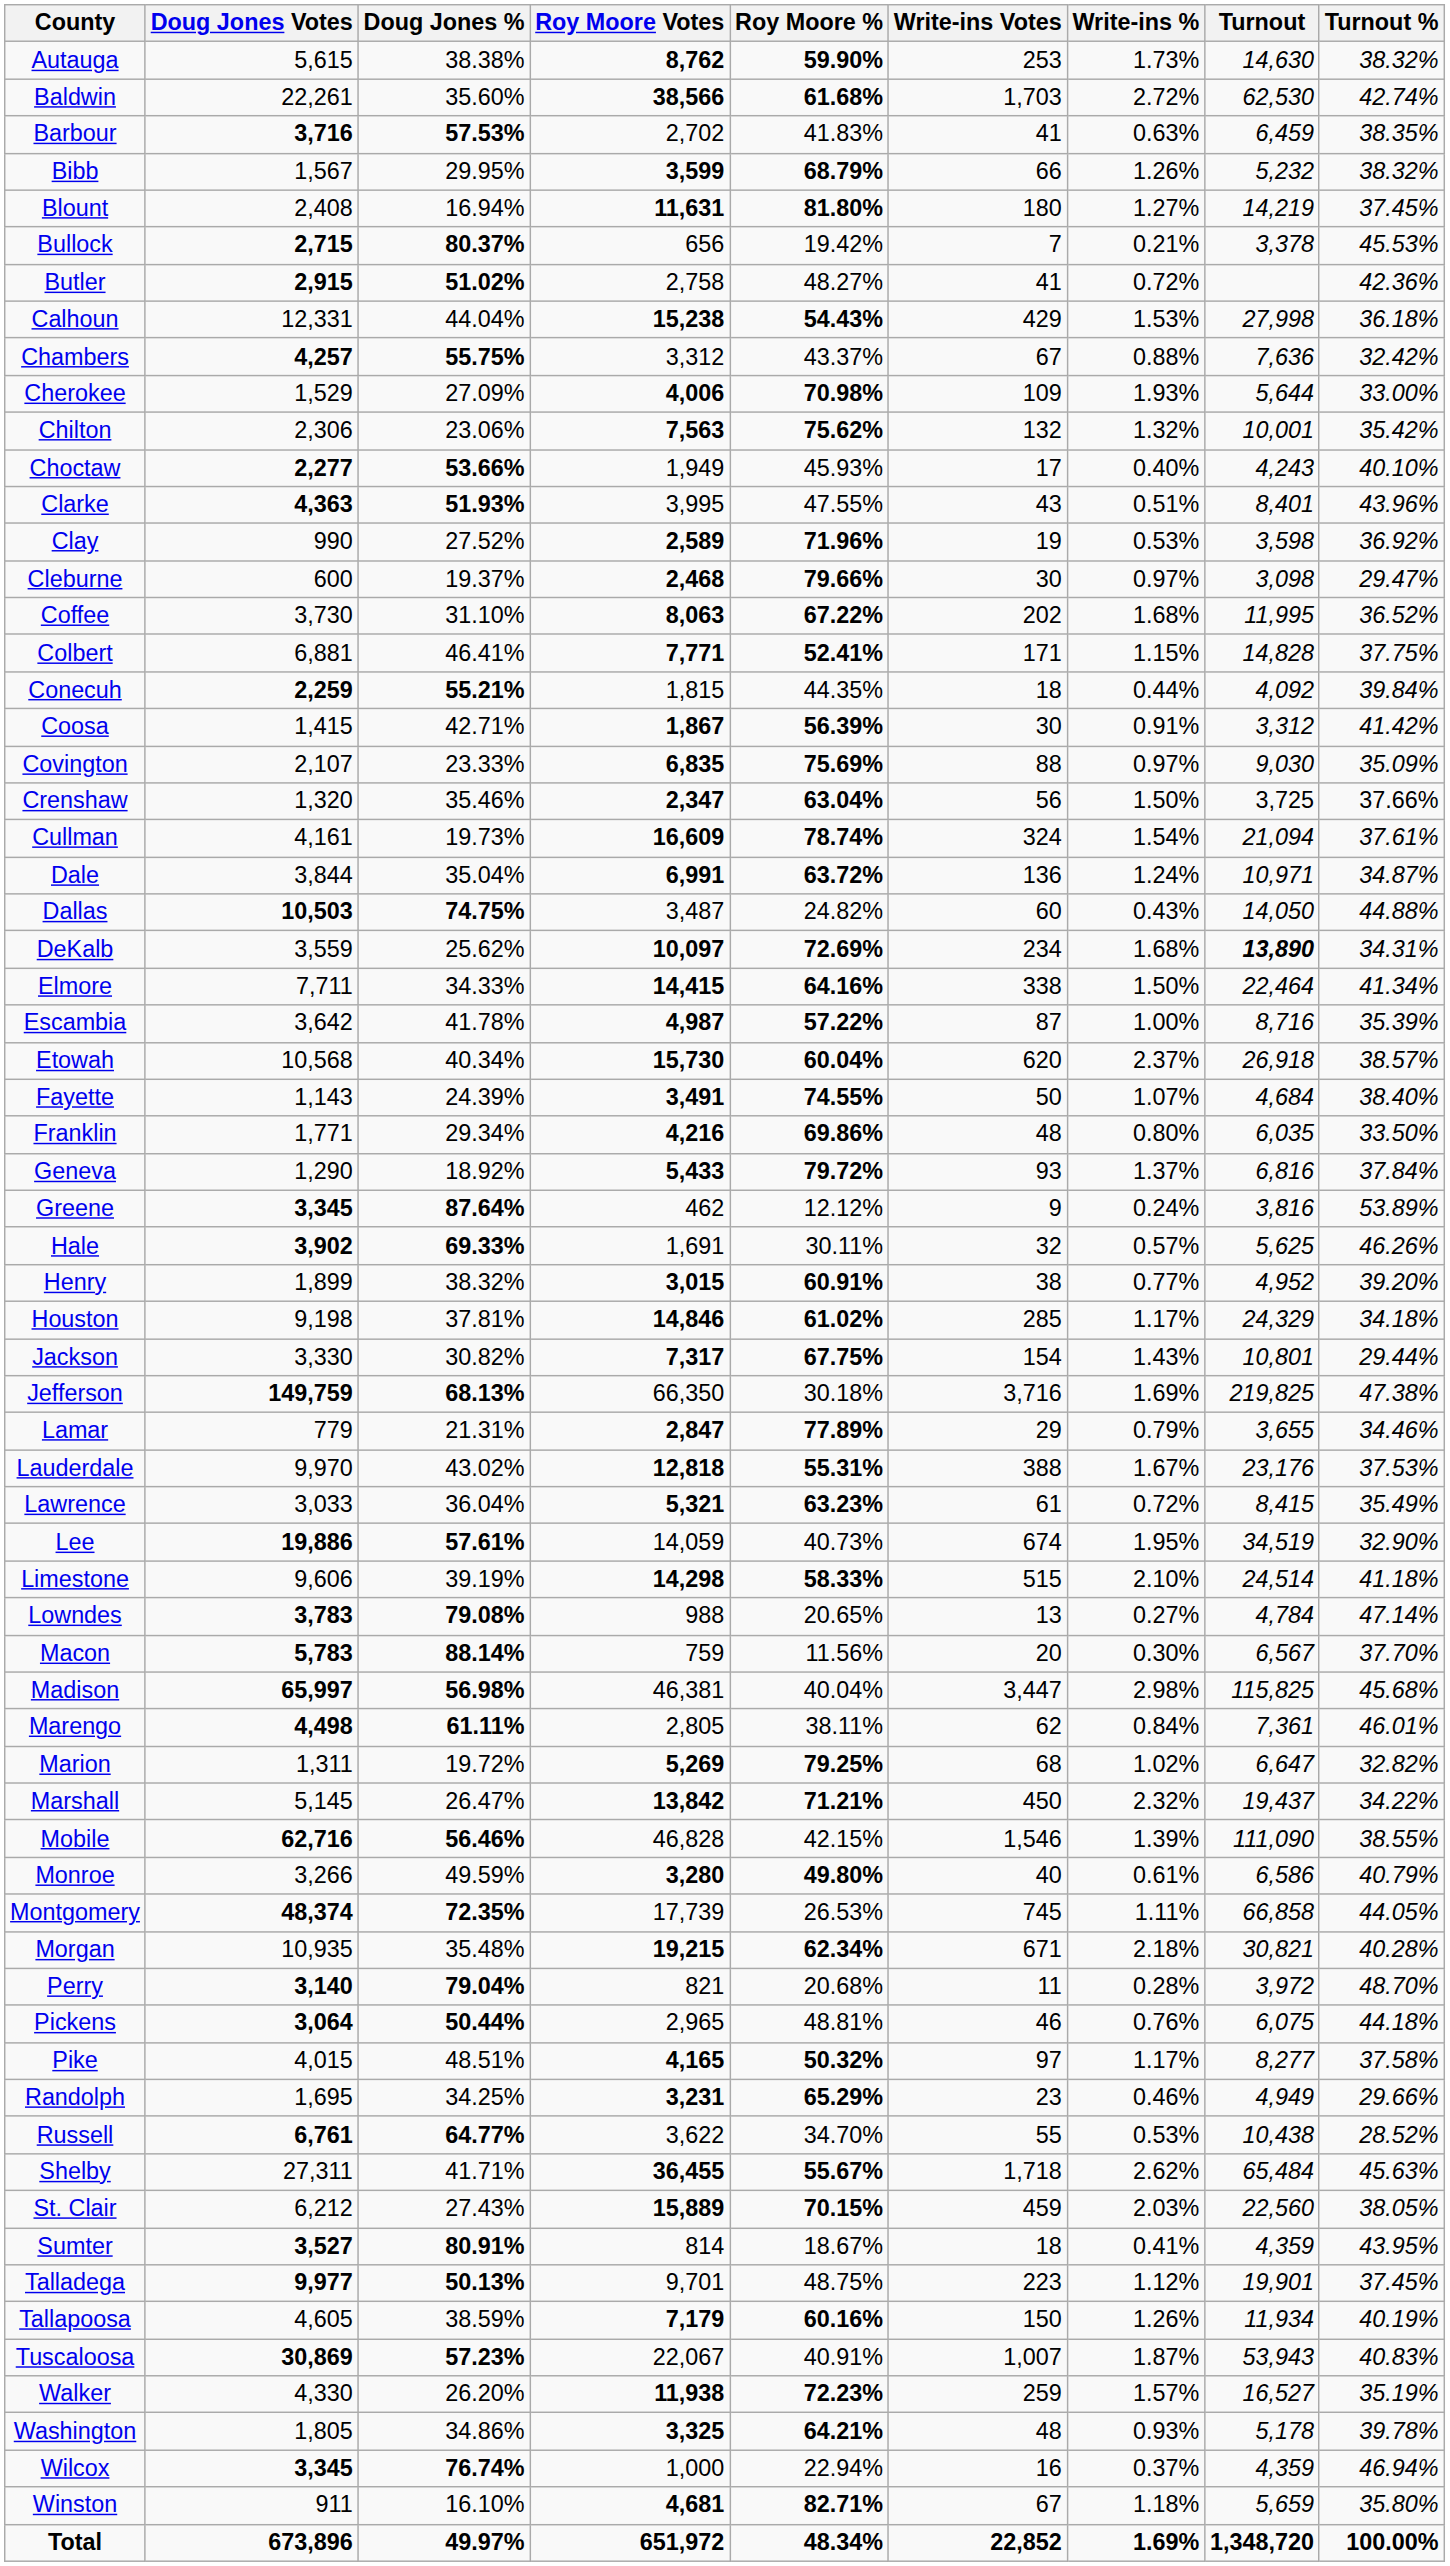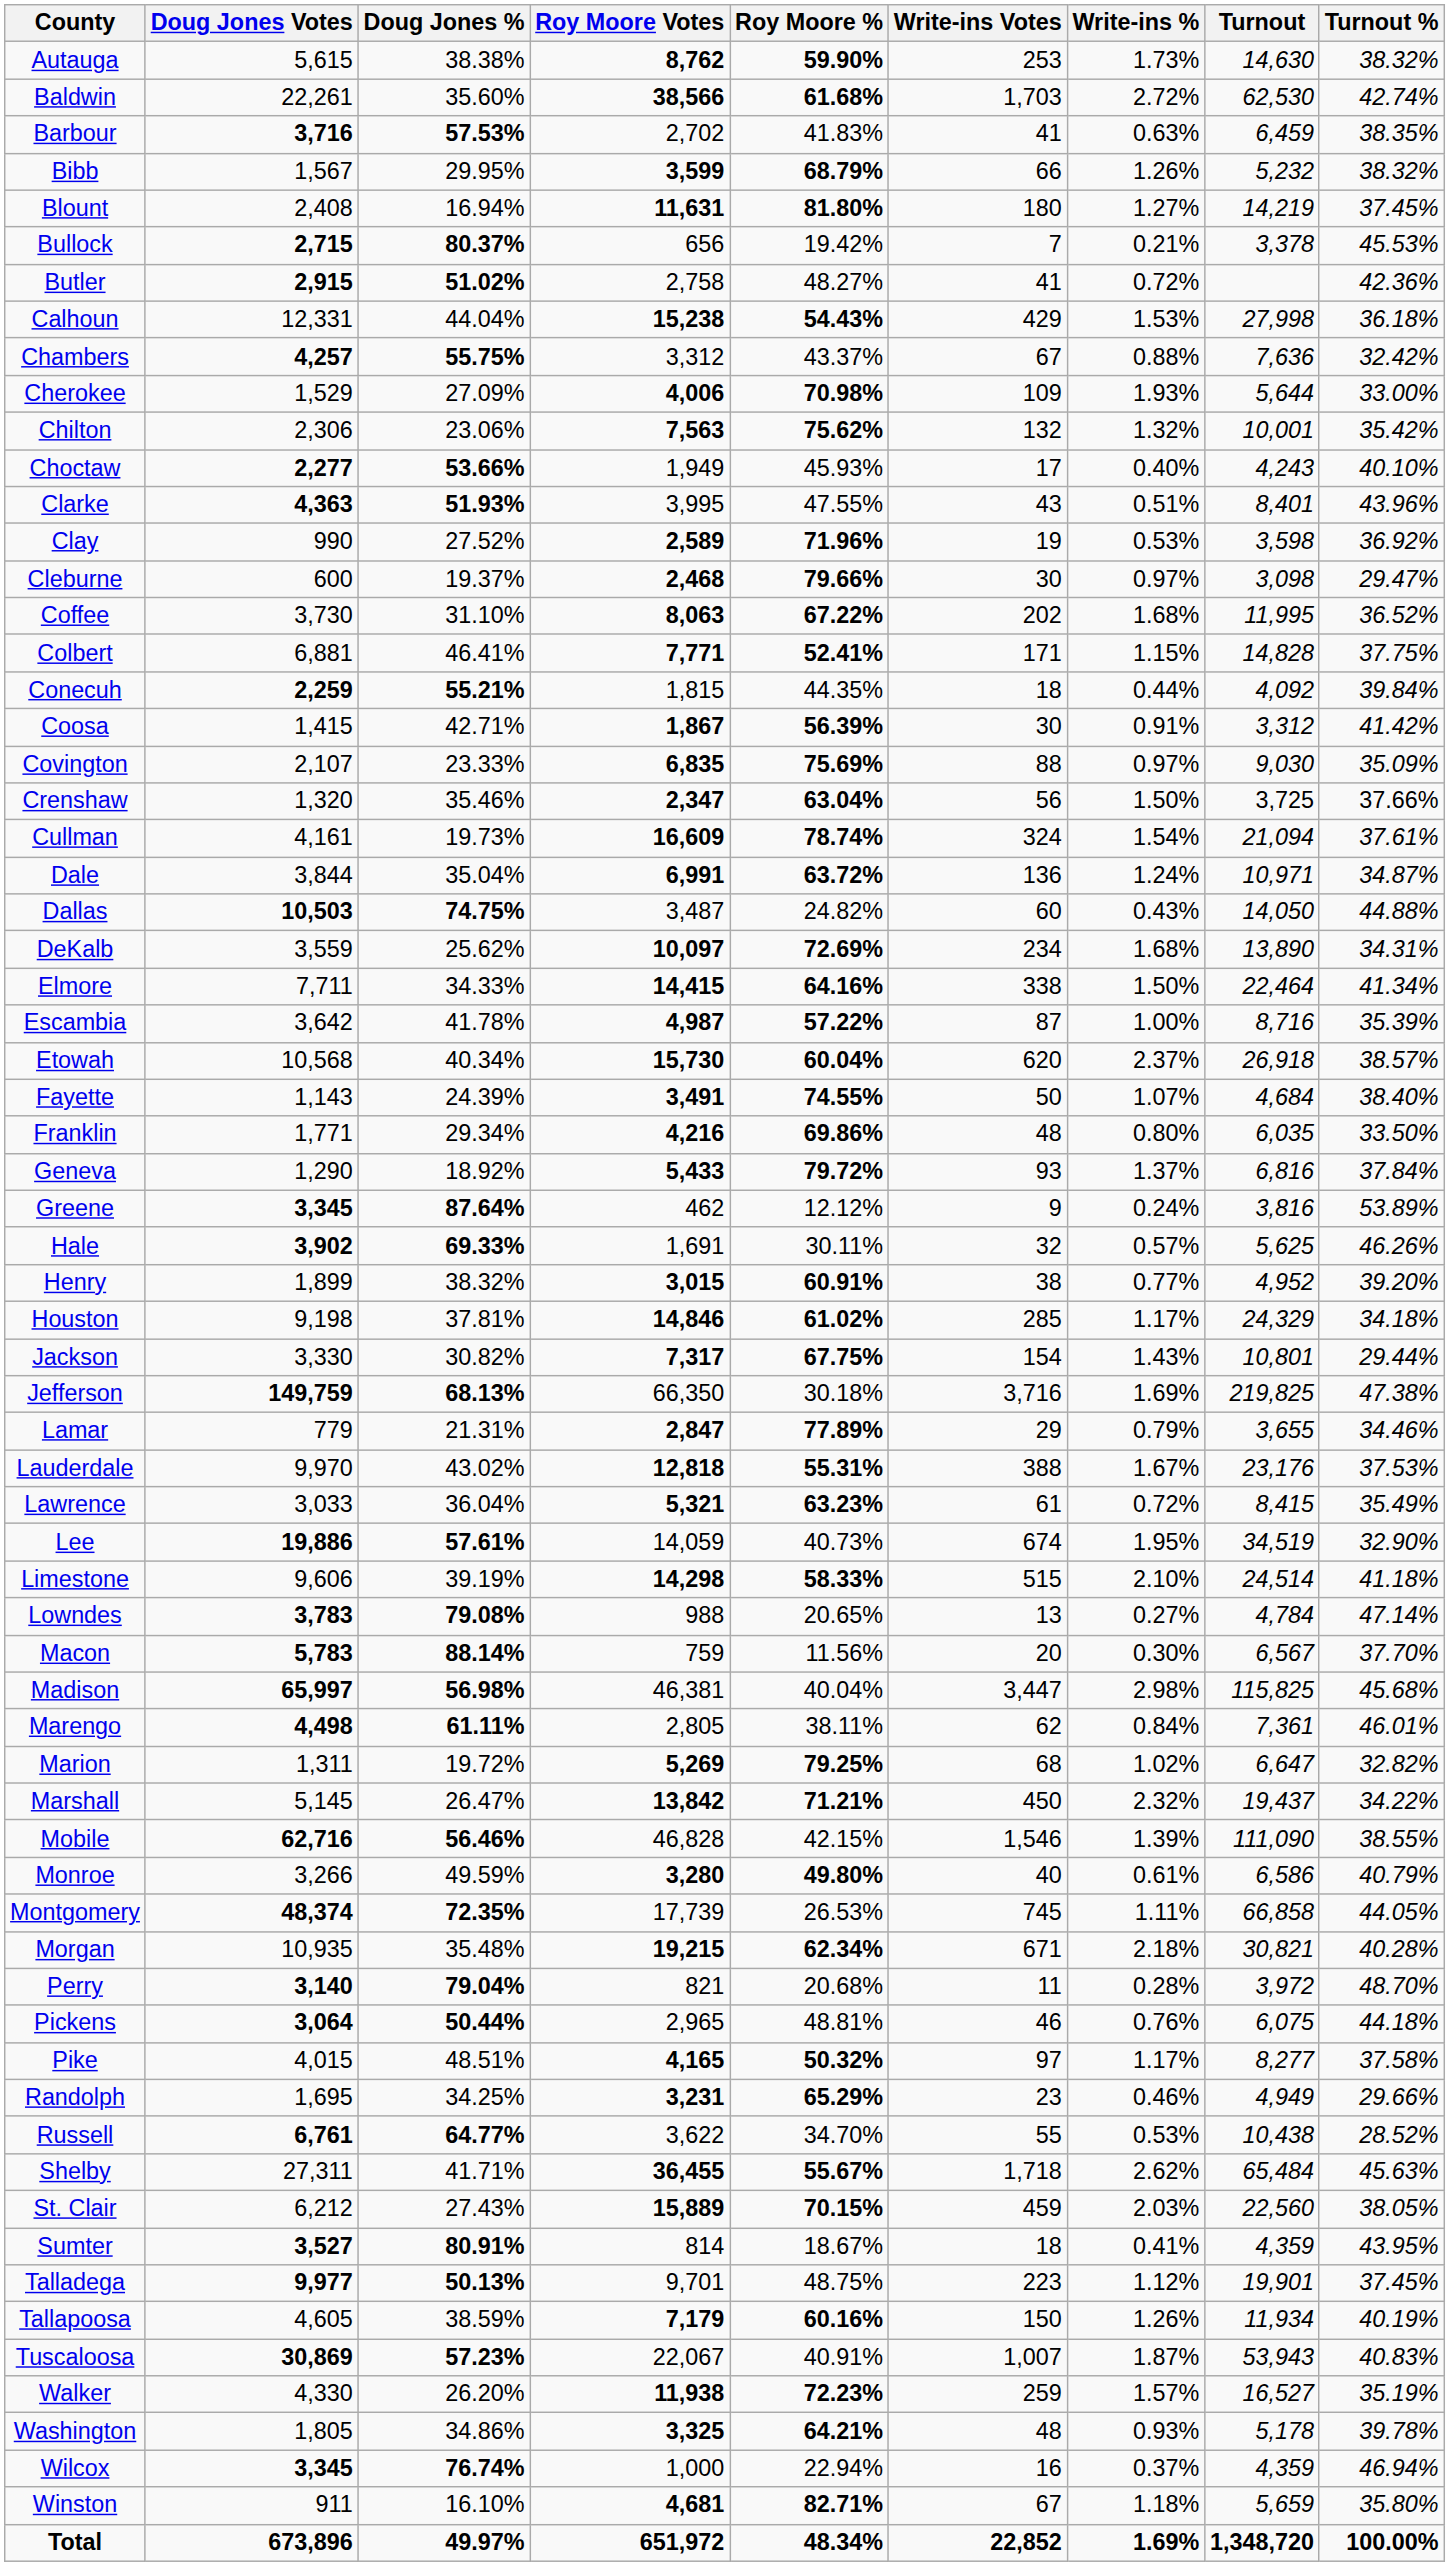(1278, 949) bold -> (1278, 949) normal
